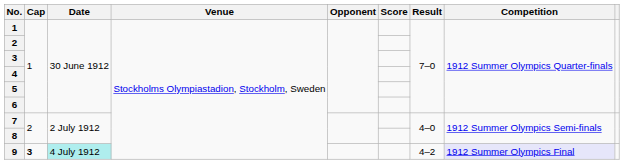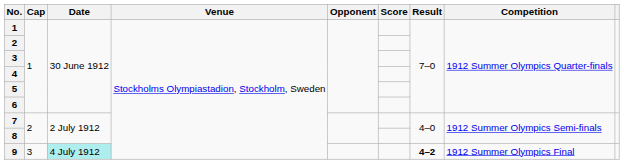(29, 151) bold -> (29, 151) normal
(427, 151) normal -> (427, 151) bold
(511, 151) lavender background -> (511, 151) no background
